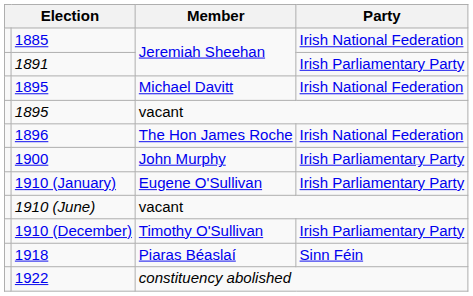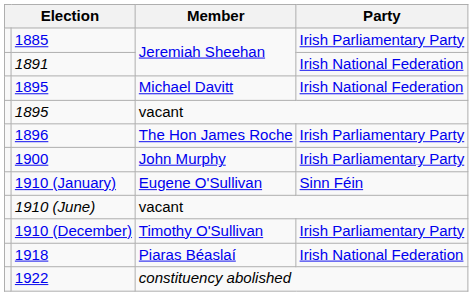(382, 40) Irish National Federation -> (382, 40) Irish Parliamentary Party
(382, 64) Irish Parliamentary Party -> (382, 64) Irish National Federation
(382, 135) Irish National Federation -> (382, 135) Irish Parliamentary Party
(382, 183) Irish Parliamentary Party -> (331, 183) Sinn Féin
(331, 254) Sinn Féin -> (382, 254) Irish National Federation
